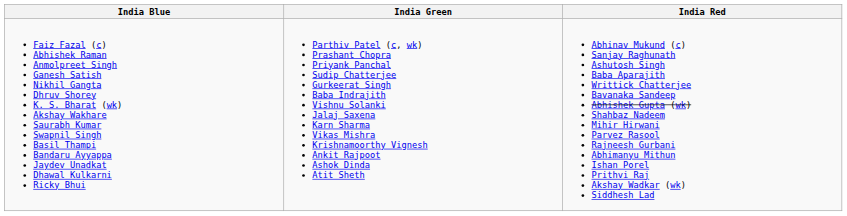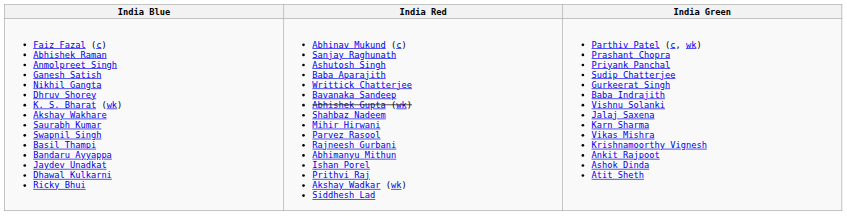columns swapped: (702, 11) <-> (423, 11)
